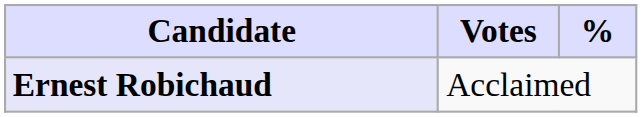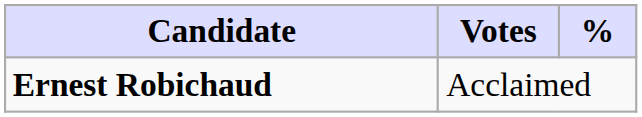(142, 84) lavender background -> (142, 84) no background
